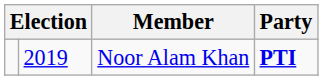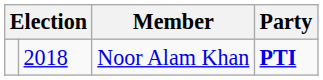(46, 57) 2019 -> (46, 57) 2018
